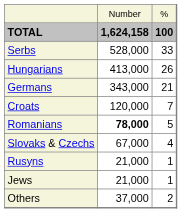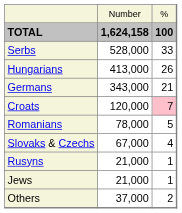(170, 106) no background -> (170, 106) pink background
(132, 124) bold -> (132, 124) normal
